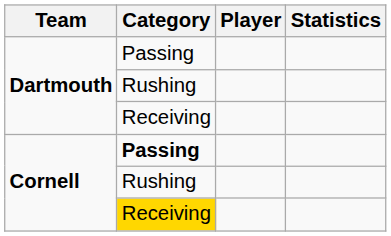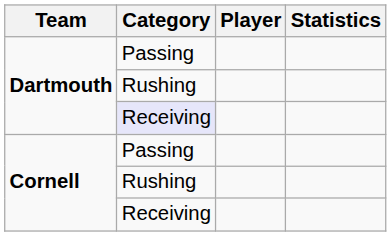(166, 117) no background -> (166, 117) lavender background
(161, 149) bold -> (158, 149) normal
(166, 214) gold background -> (166, 214) no background
